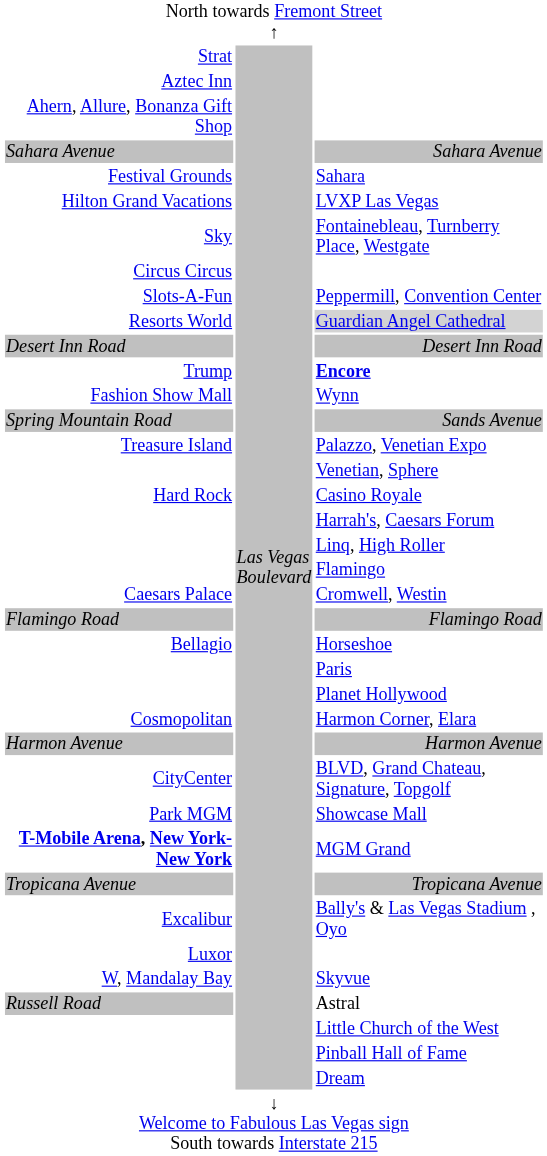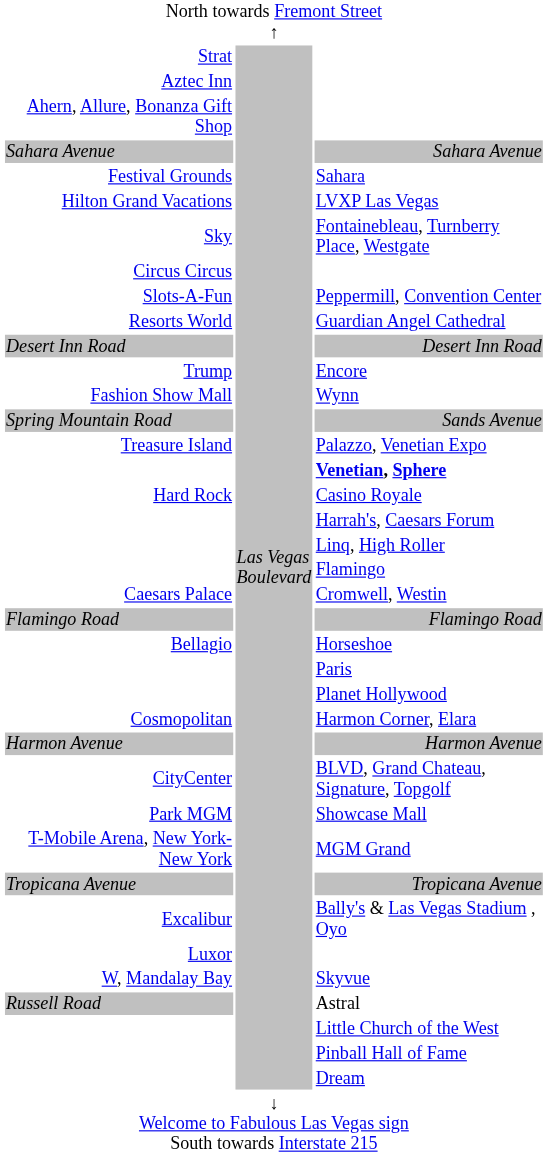(411, 321) lightgrey background -> (411, 321) no background
(343, 370) bold -> (341, 370) normal
(377, 470) normal -> (381, 470) bold
(125, 848) bold -> (130, 848) normal
